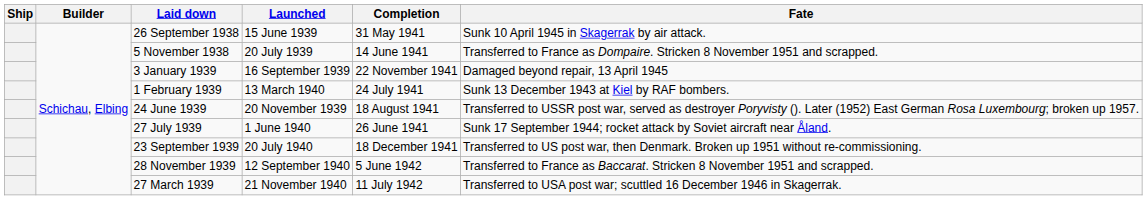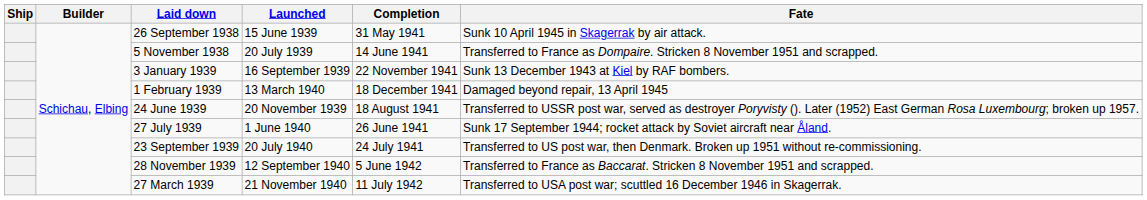(565, 71) Damaged beyond repair, 13 April 1945 -> (596, 71) Sunk 13 December 1943 at Kiel by RAF bombers.
(390, 90) 24 July 1941 -> (407, 90) 18 December 1941
(596, 90) Sunk 13 December 1943 at Kiel by RAF bombers. -> (565, 90) Damaged beyond repair, 13 April 1945
(407, 147) 18 December 1941 -> (390, 147) 24 July 1941
